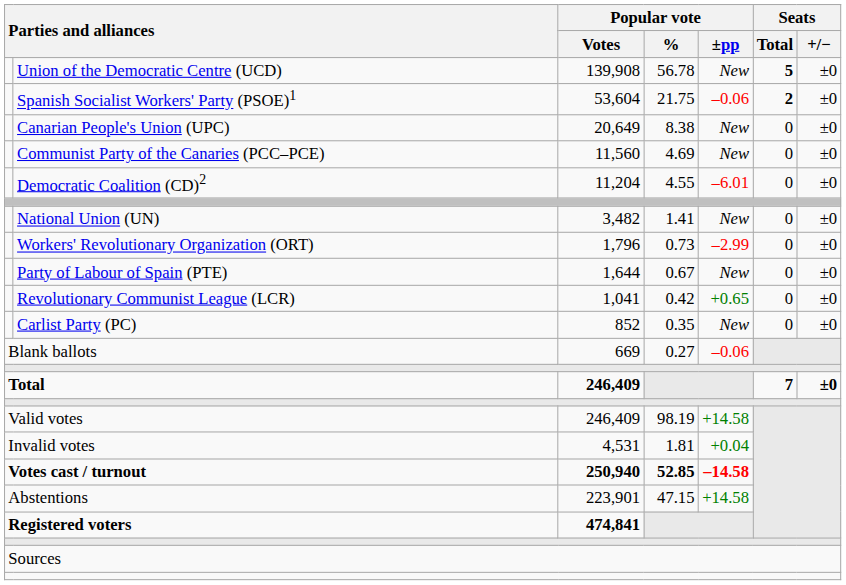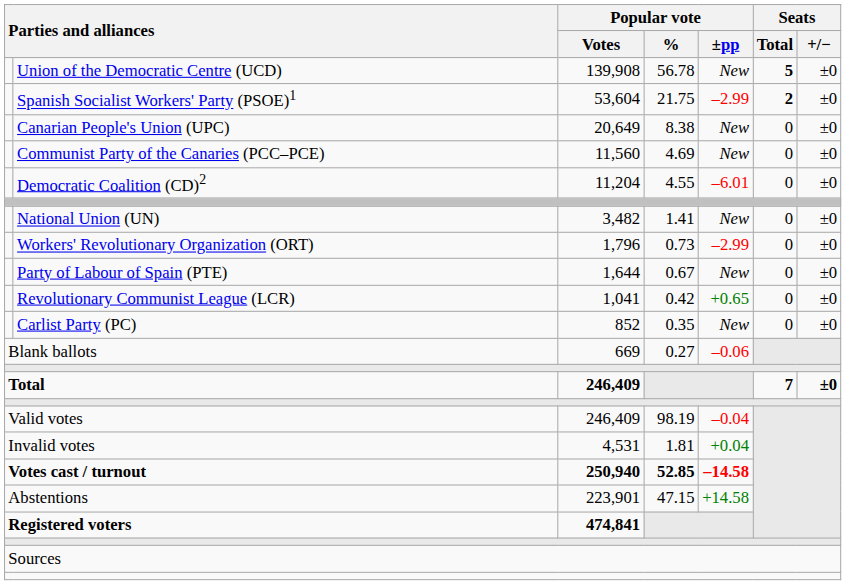(730, 99) –0.06 -> (730, 99) –2.99
(726, 419) +14.58 -> (730, 419) –0.04
